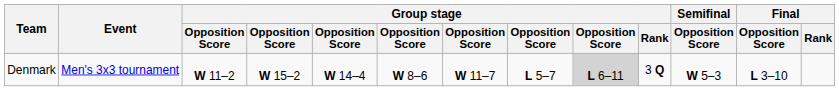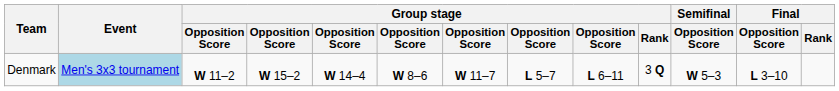(120, 70) no background -> (120, 70) lightblue background
(606, 77) lightgrey background -> (606, 77) no background
